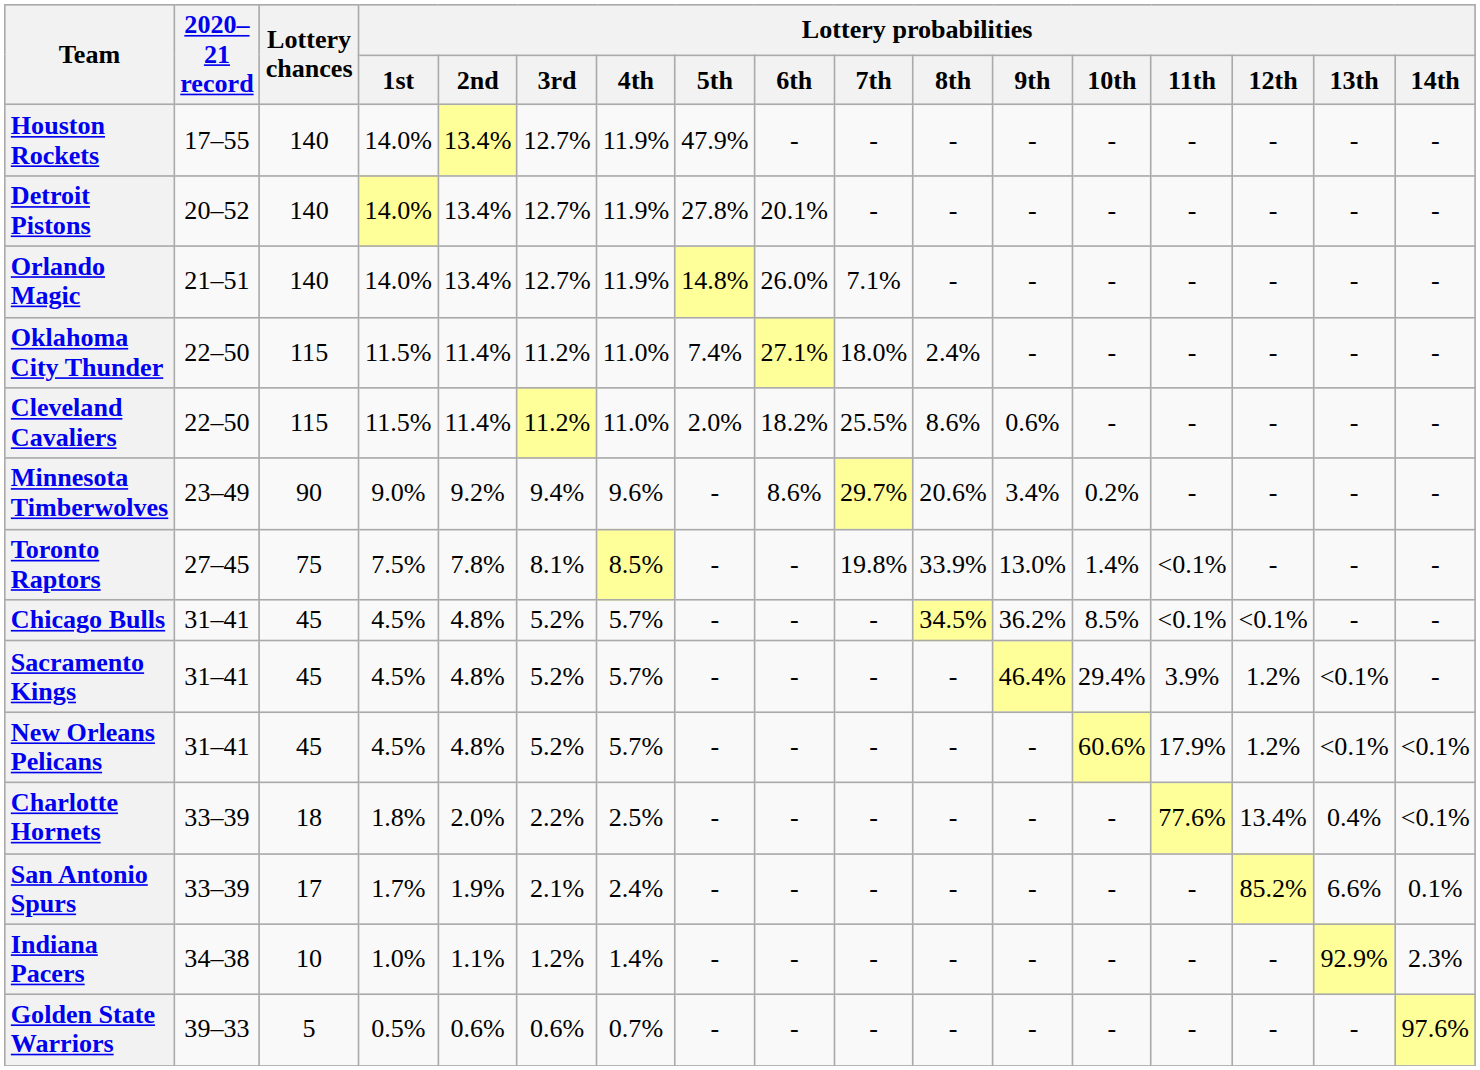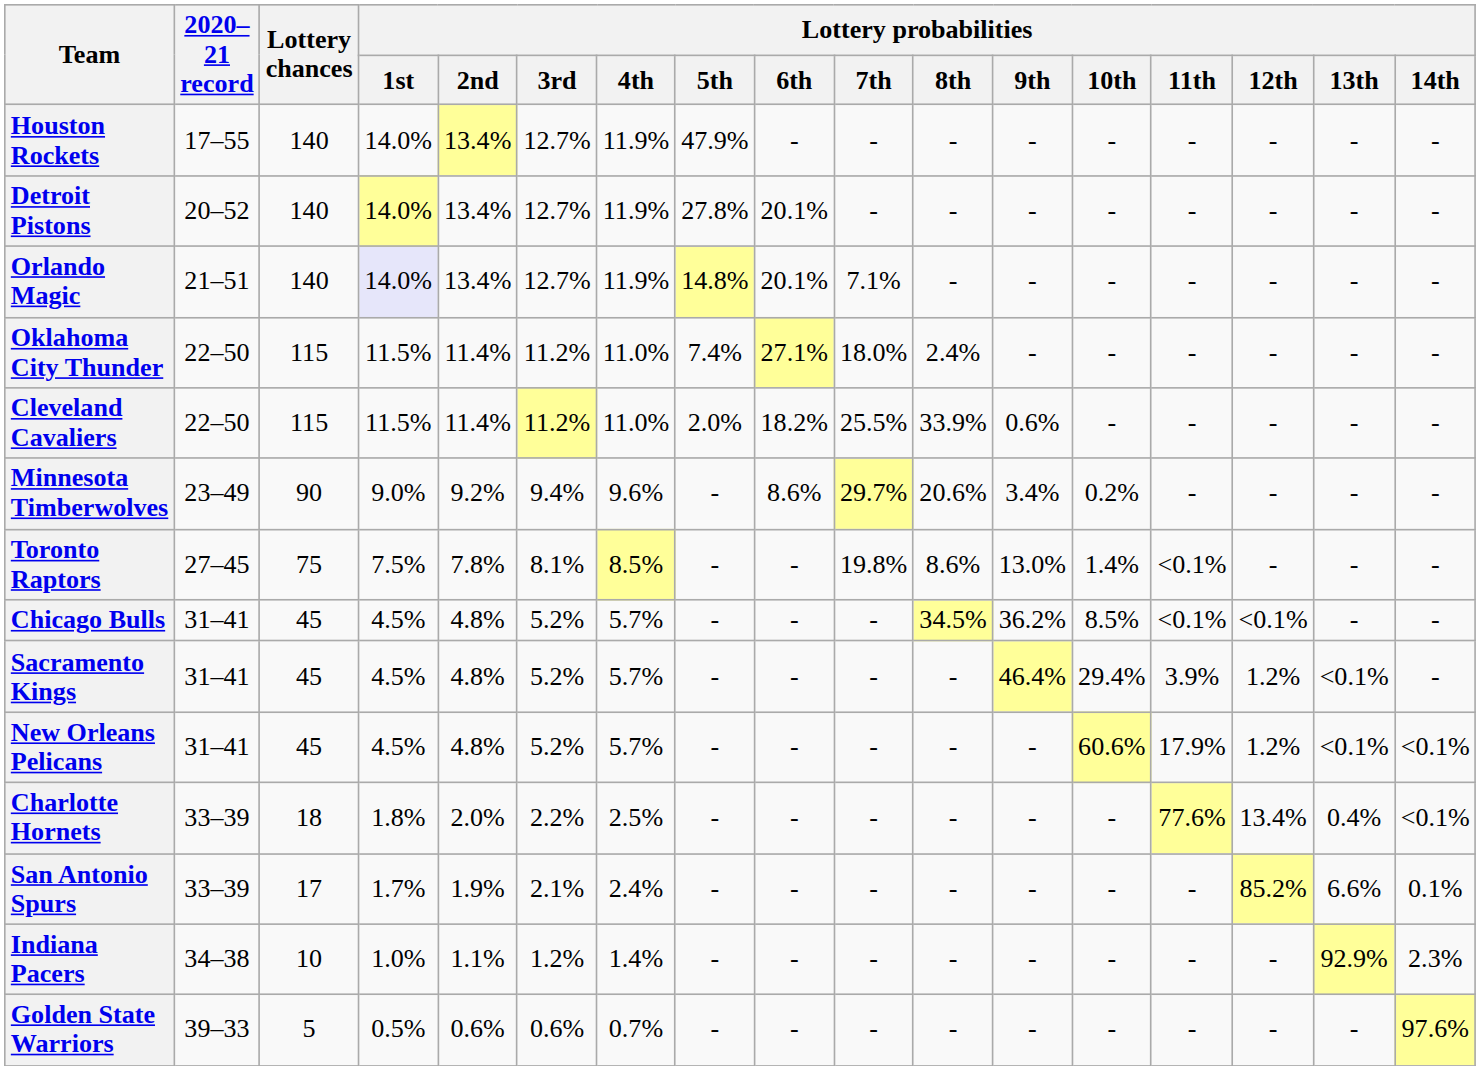(398, 281) no background -> (398, 281) lavender background
(794, 281) 26.0% -> (794, 281) 20.1%
(953, 422) 8.6% -> (953, 422) 33.9%
(953, 564) 33.9% -> (953, 564) 8.6%
